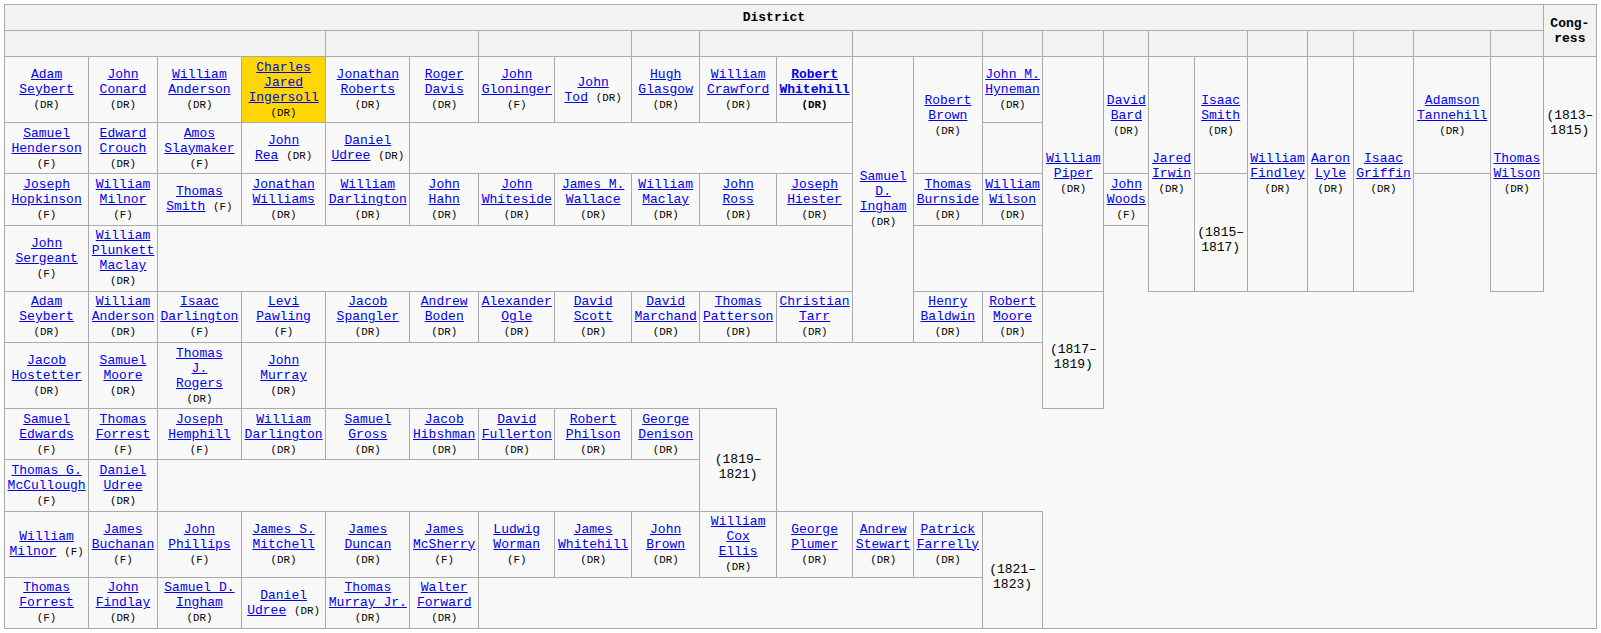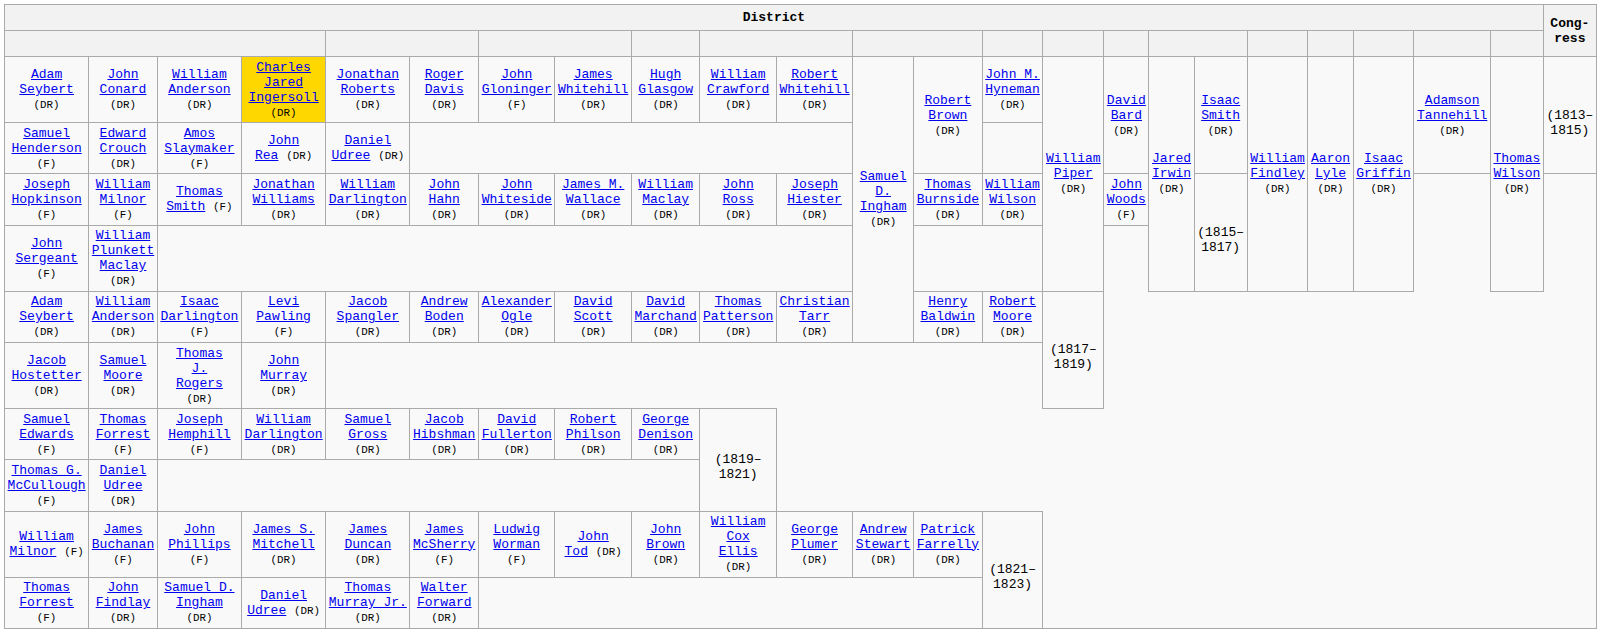(593, 90) John Tod (DR) -> (593, 89) James Whitehill (DR)
(815, 90) bold -> (815, 89) normal
(593, 544) James Whitehill (DR) -> (593, 544) John Tod (DR)
